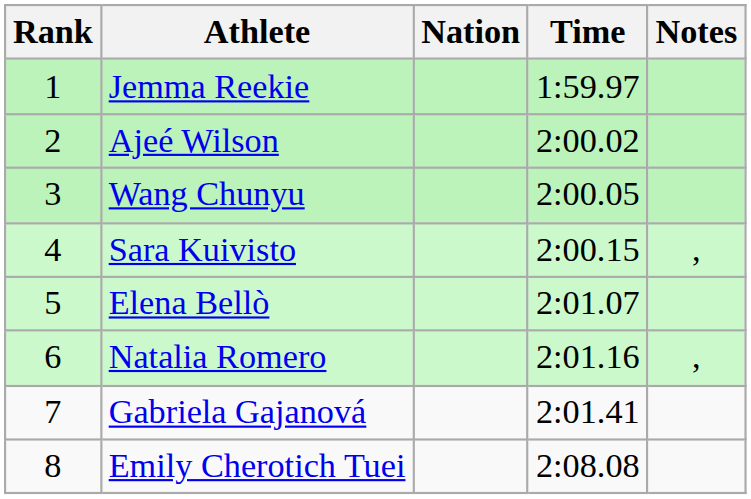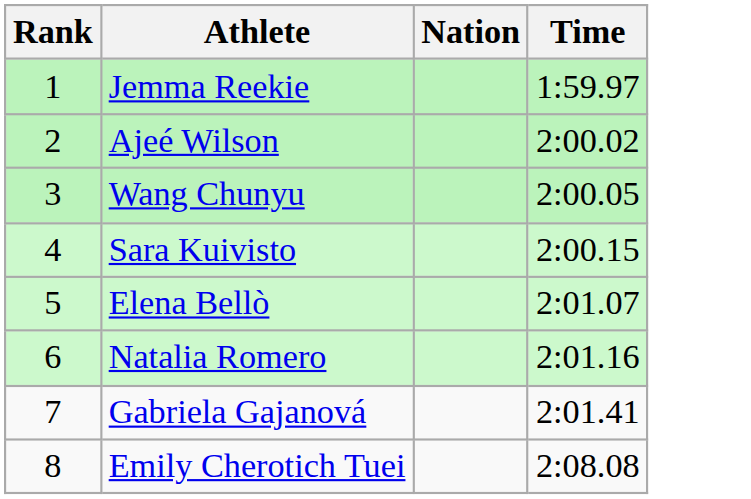- column: (696, 31)
